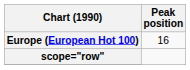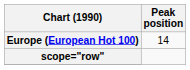(163, 40) 16 -> (163, 40) 14
